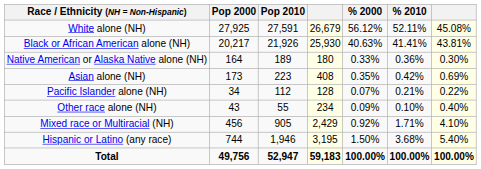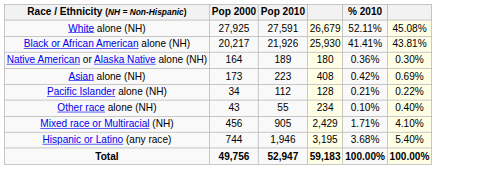- column: (365, 12)
